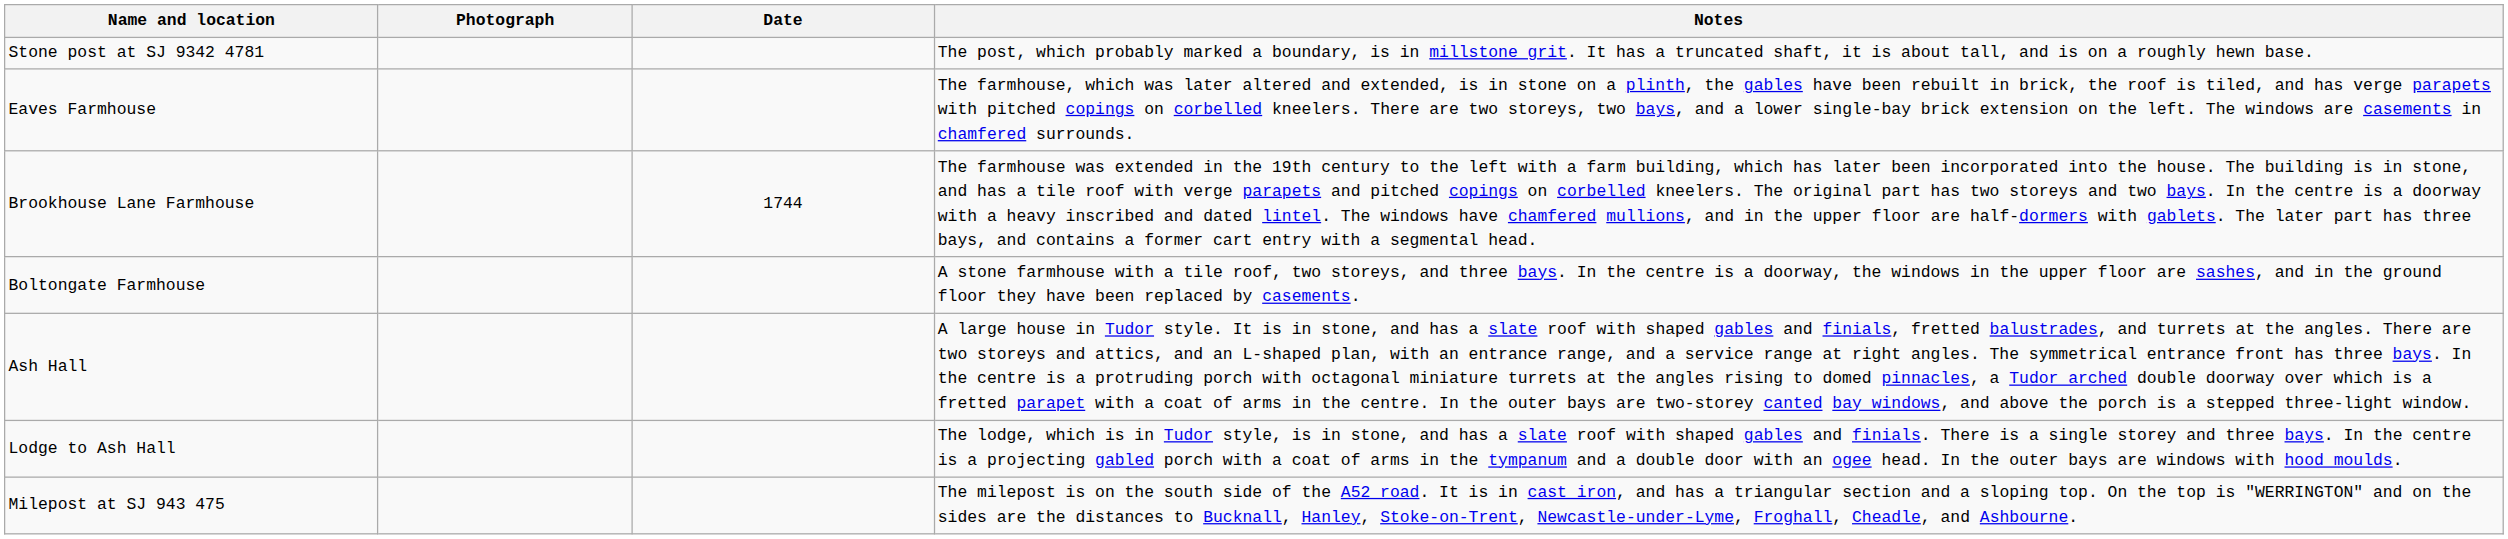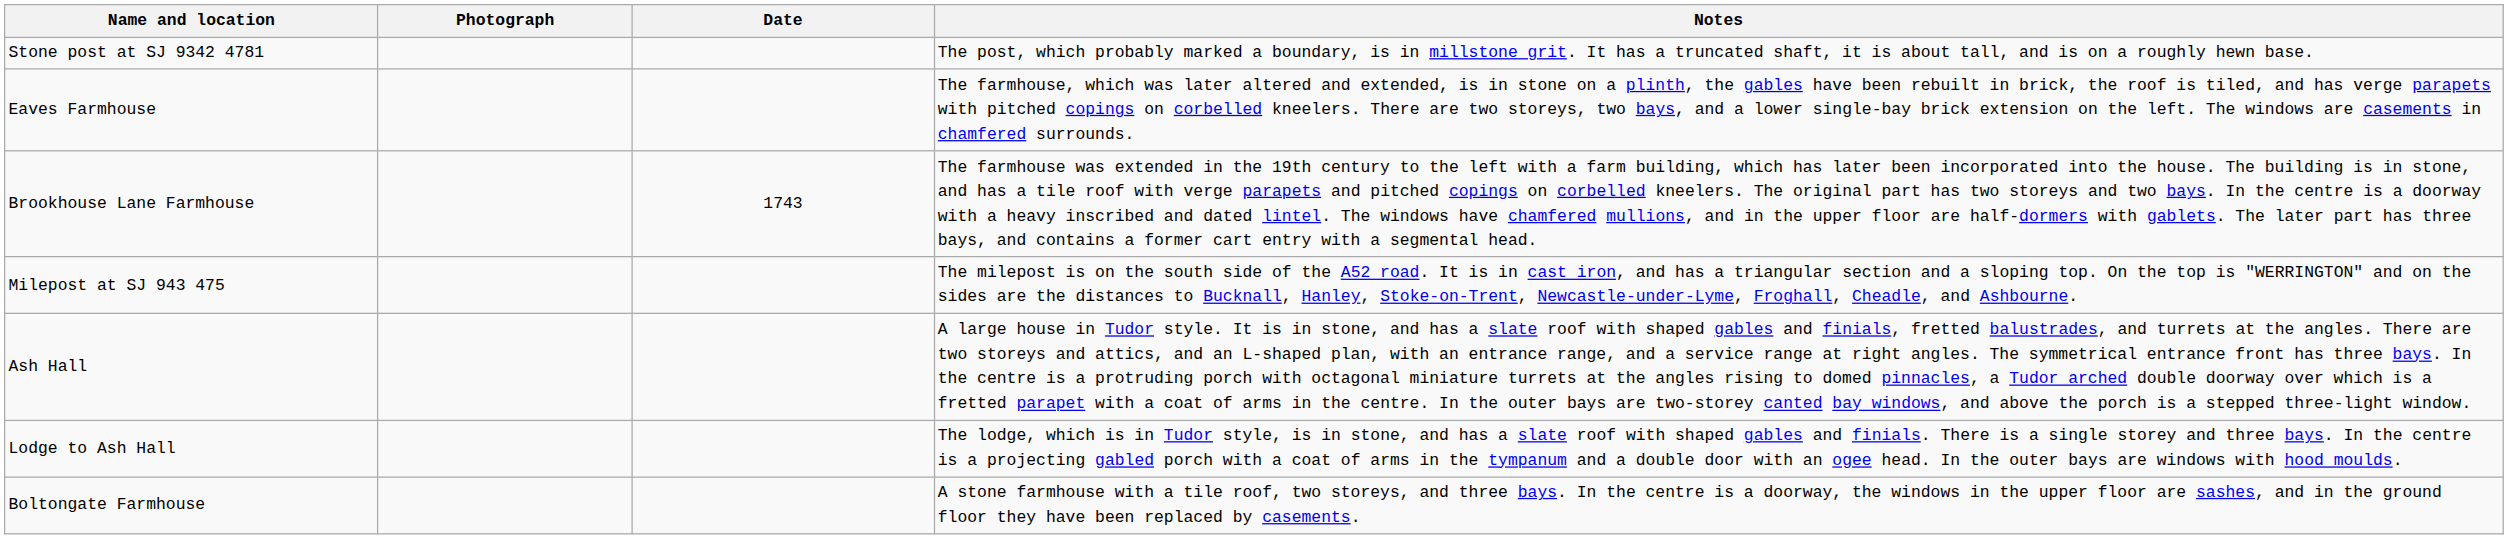(783, 204) 1744 -> (783, 204) 1743
rows swapped: (107, 285) <-> (117, 505)
